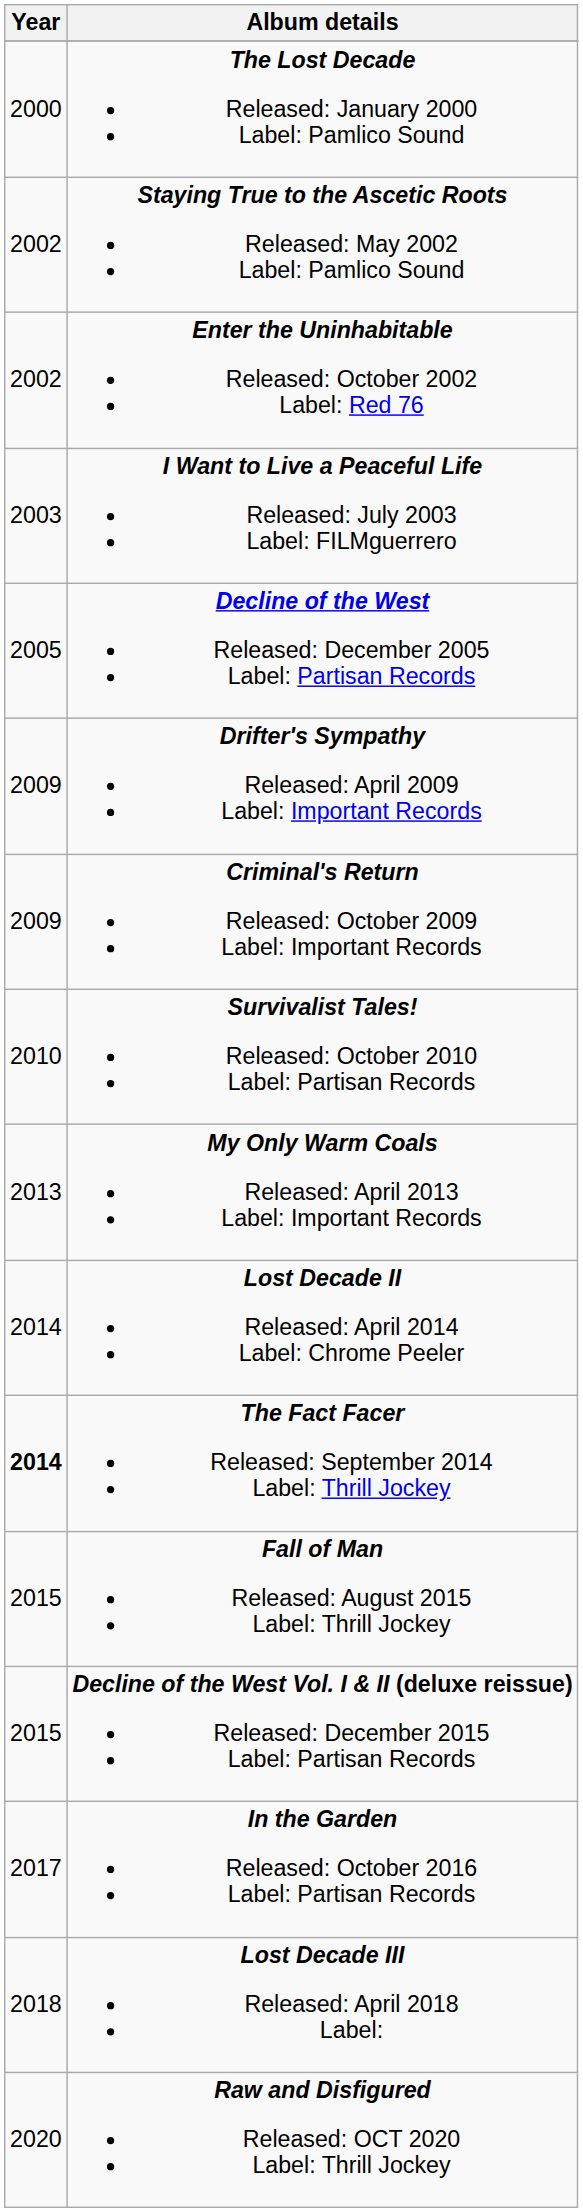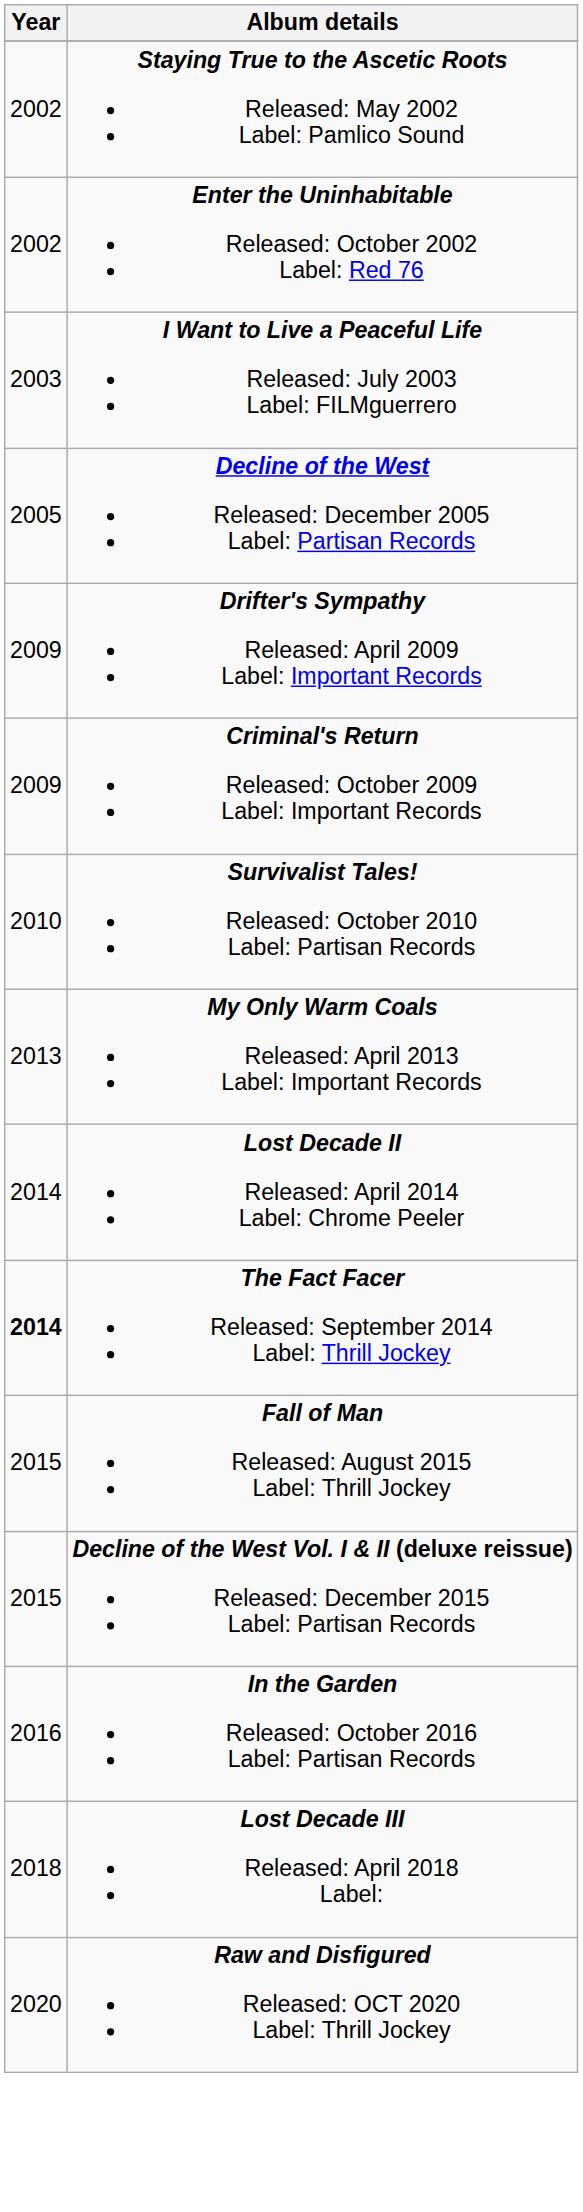- row: (322, 98)
(36, 1869) 2017 -> (36, 1733) 2016
